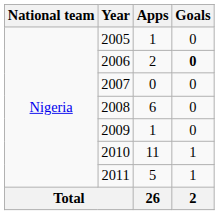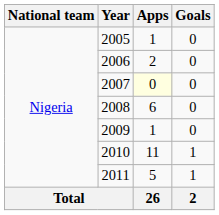(193, 61) bold -> (193, 61) normal
(153, 84) no background -> (153, 84) lightyellow background
